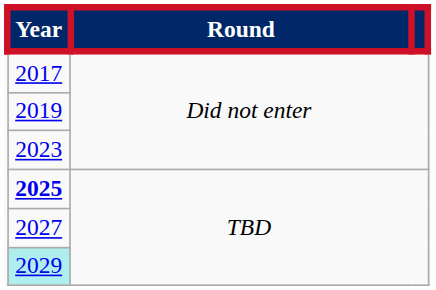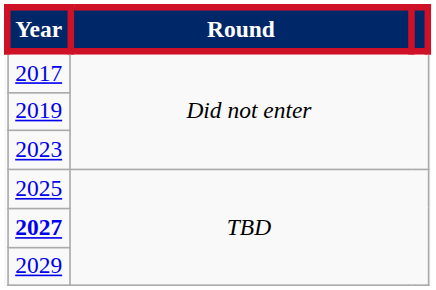(39, 188) bold -> (39, 188) normal
(39, 227) normal -> (39, 227) bold
(39, 266) paleturquoise background -> (39, 266) no background
